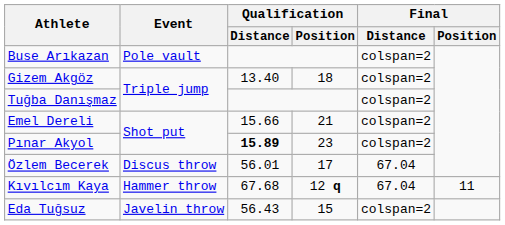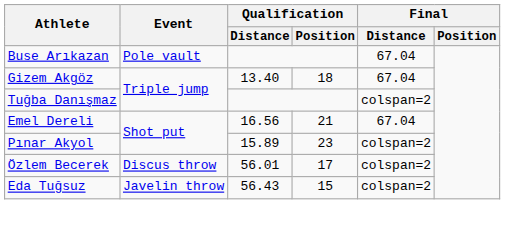(396, 56) colspan=2 -> (396, 56) 67.04
(396, 78) colspan=2 -> (396, 78) 67.04
(260, 122) 15.66 -> (260, 122) 16.56
(396, 122) colspan=2 -> (396, 122) 67.04
(260, 144) bold -> (260, 144) normal
(396, 165) 67.04 -> (396, 165) colspan=2
- row: (58, 187)
